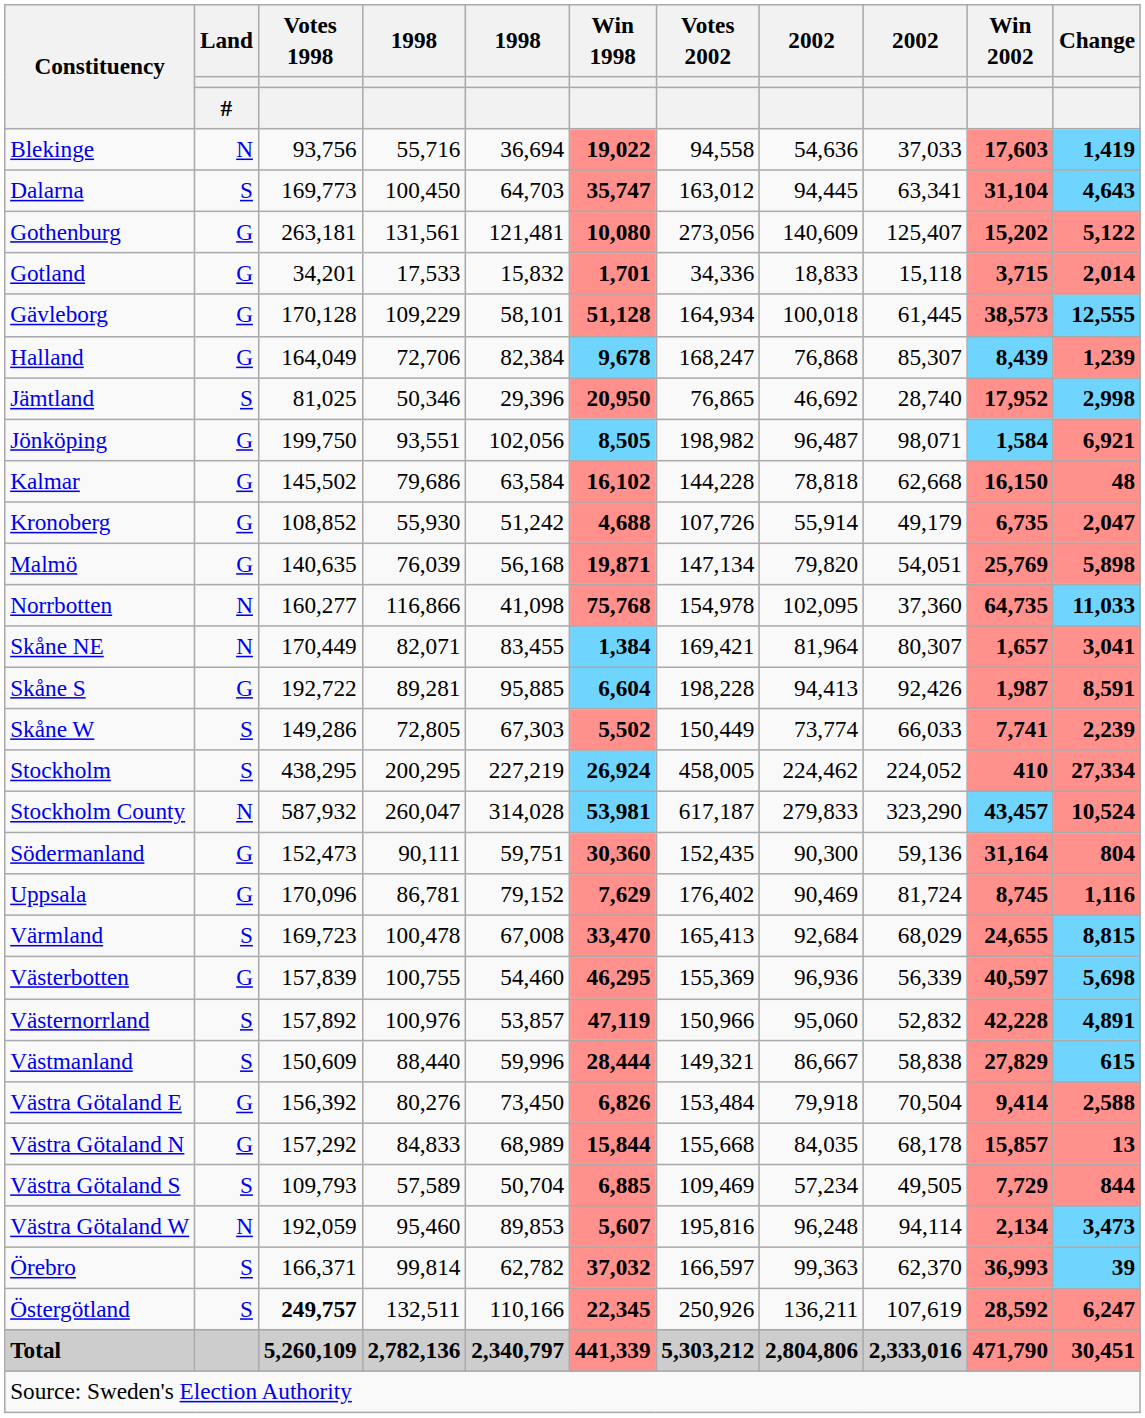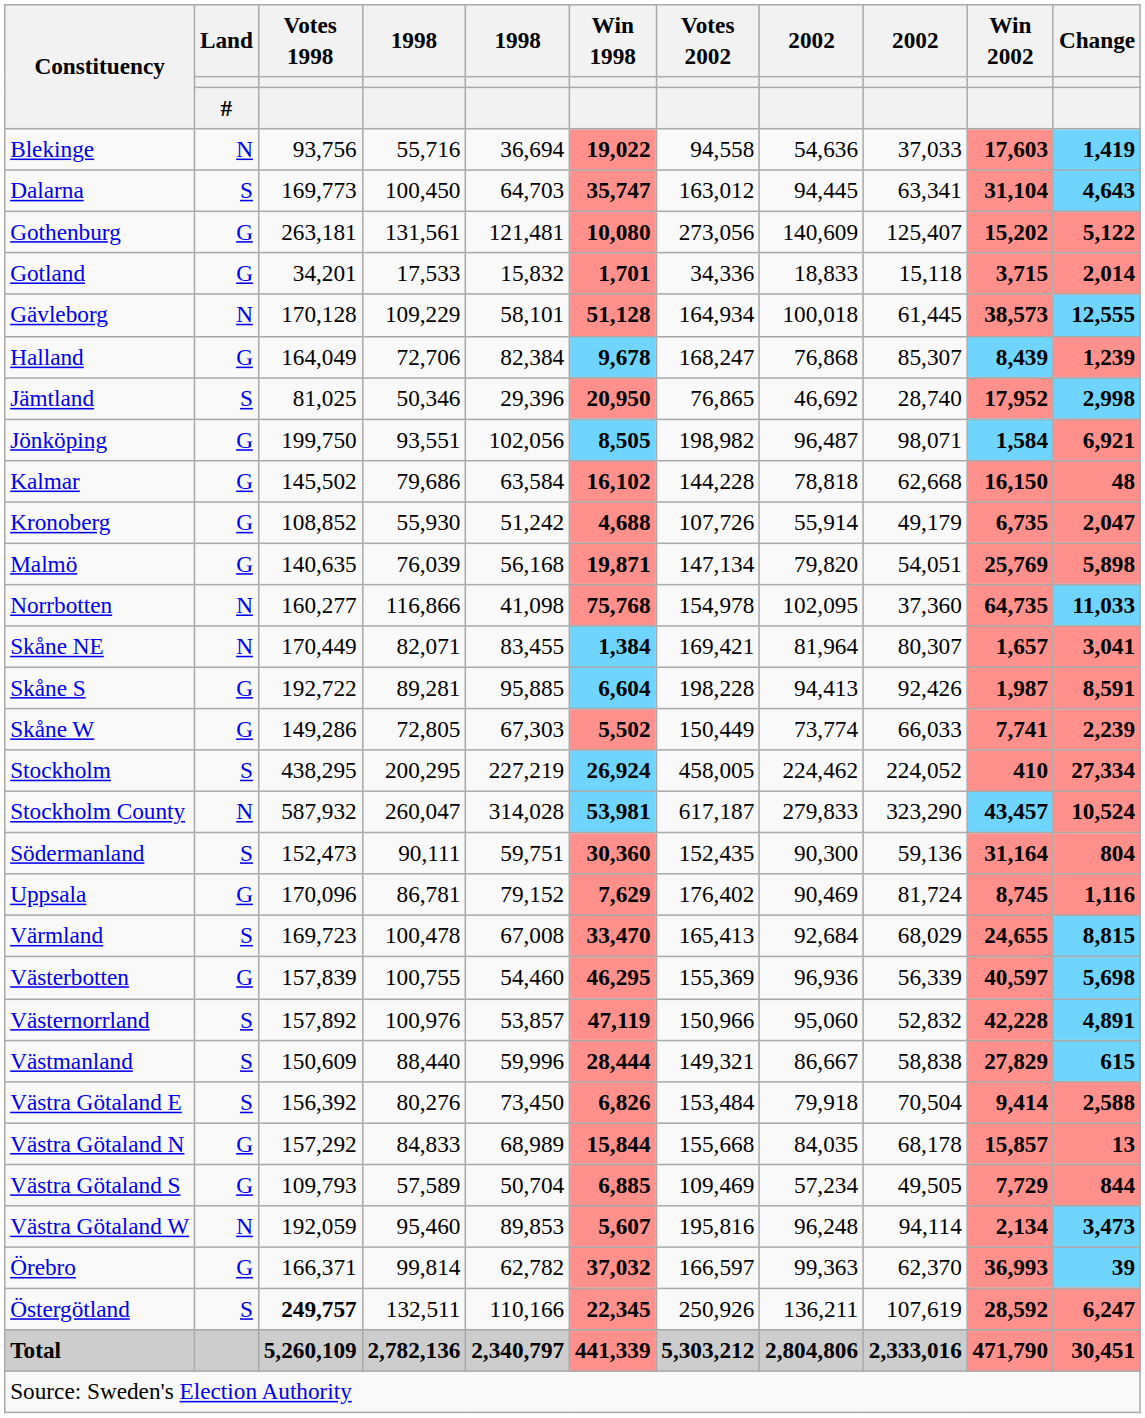(245, 315) G -> (245, 315) N
(246, 729) S -> (245, 729) G
(245, 853) G -> (246, 853) S
(245, 1101) G -> (246, 1101) S
(246, 1184) S -> (245, 1184) G
(246, 1267) S -> (245, 1267) G
